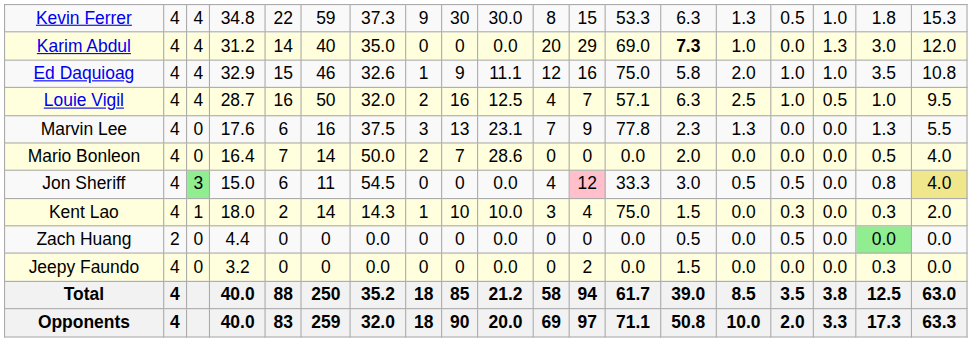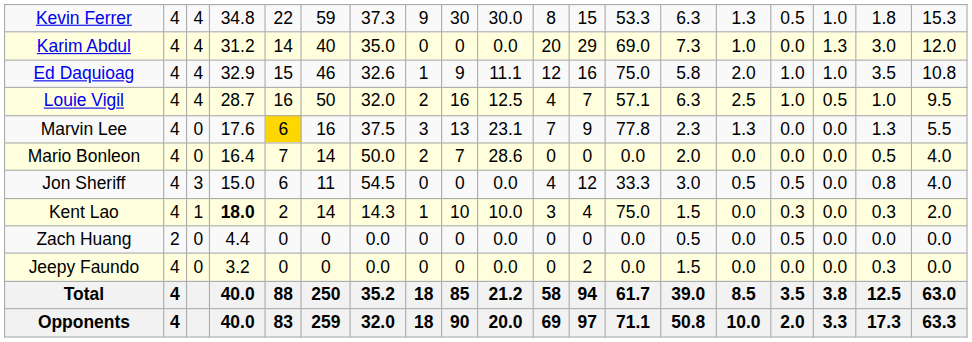(688, 45) bold -> (688, 45) normal
(283, 128) no background -> (283, 128) gold background
(198, 184) lightgreen background -> (198, 184) no background
(587, 184) pink background -> (587, 184) no background
(939, 184) khaki background -> (939, 184) no background
(238, 211) normal -> (238, 211) bold
(884, 239) lightgreen background -> (884, 239) no background
